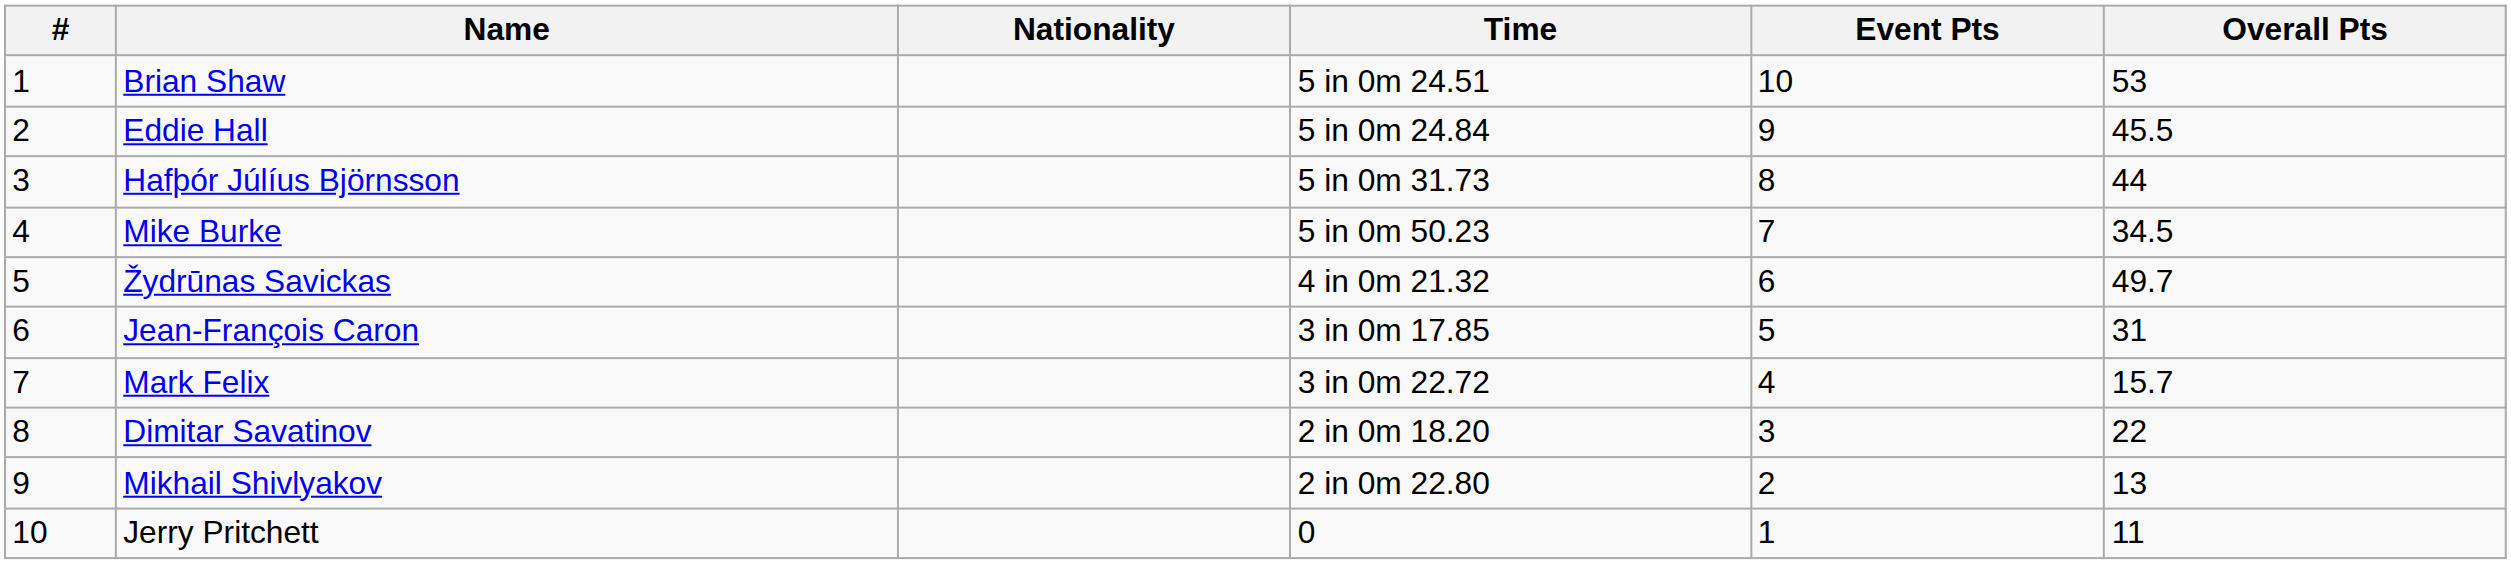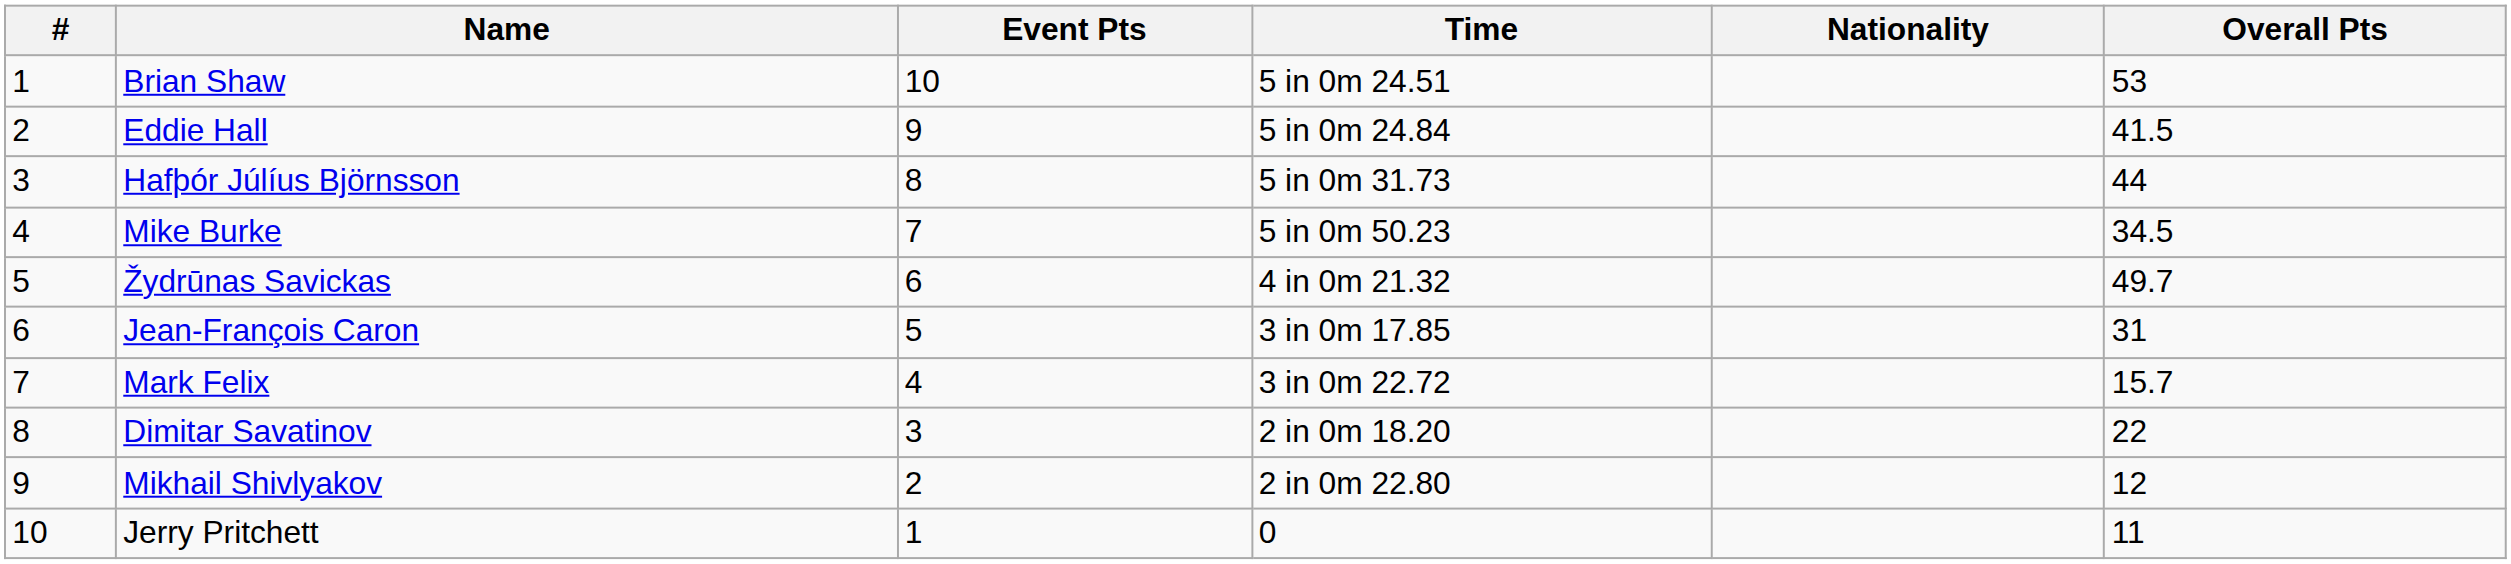columns swapped: (1094, 30) <-> (1928, 30)
(2143, 130) 45.5 -> (2143, 130) 41.5
(2129, 482) 13 -> (2129, 482) 12
